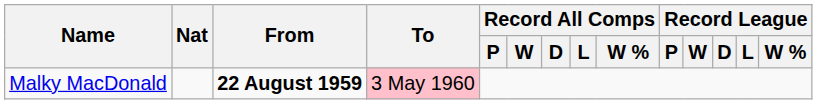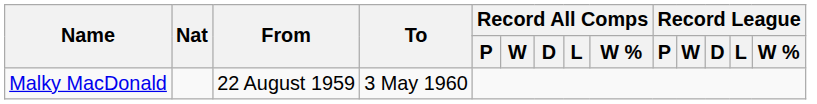(290, 83) bold -> (286, 83) normal
(423, 83) pink background -> (416, 83) no background
